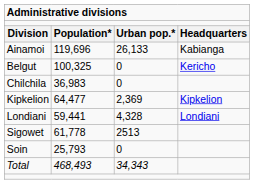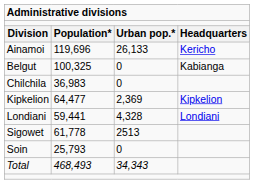(202, 50) Kabianga -> (198, 50) Kericho
(198, 67) Kericho -> (202, 67) Kabianga
